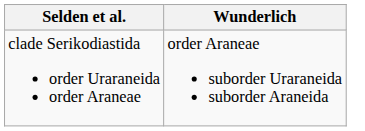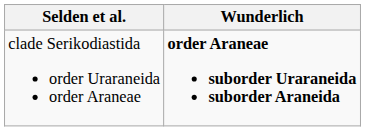(255, 70) normal -> (262, 70) bold
